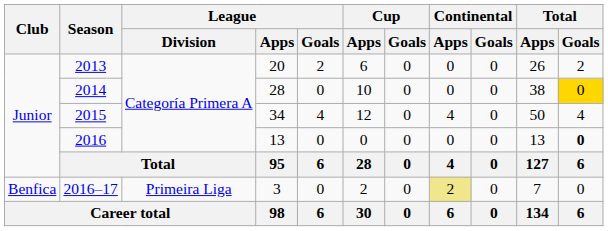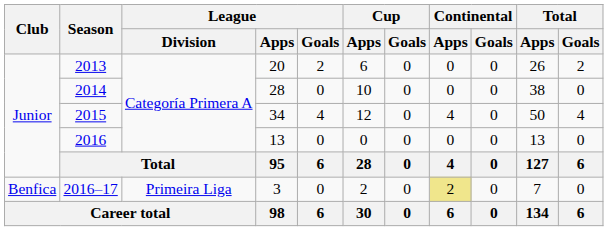(581, 90) gold background -> (581, 90) no background
(581, 139) bold -> (581, 139) normal
